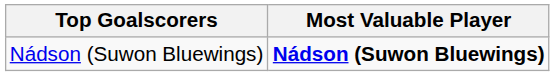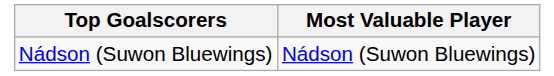(409, 53) bold -> (409, 53) normal
